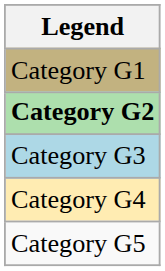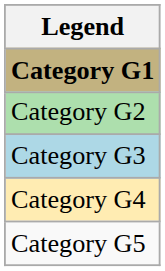(78, 69) normal -> (83, 69) bold
(83, 112) bold -> (78, 112) normal
